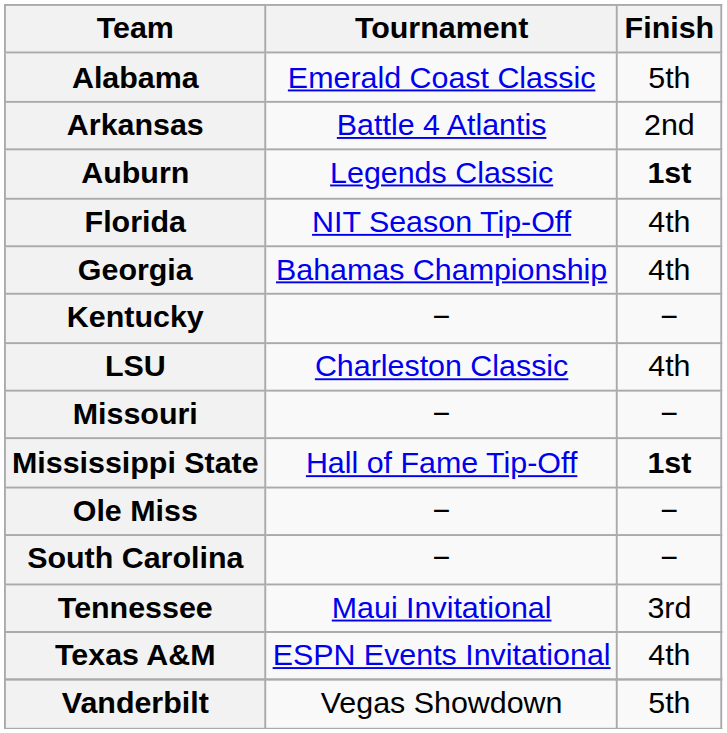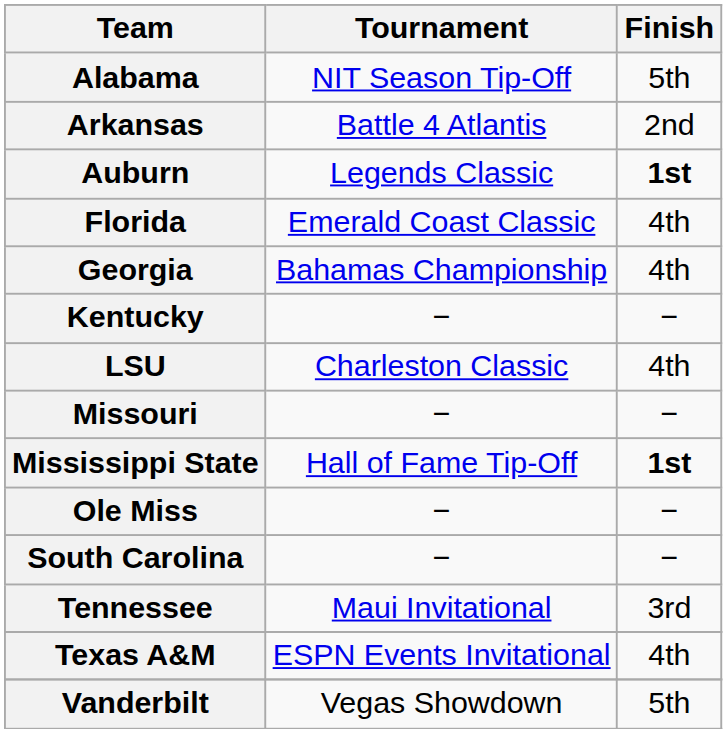(442, 76) Emerald Coast Classic -> (442, 76) NIT Season Tip-Off
(442, 221) NIT Season Tip-Off -> (442, 221) Emerald Coast Classic
